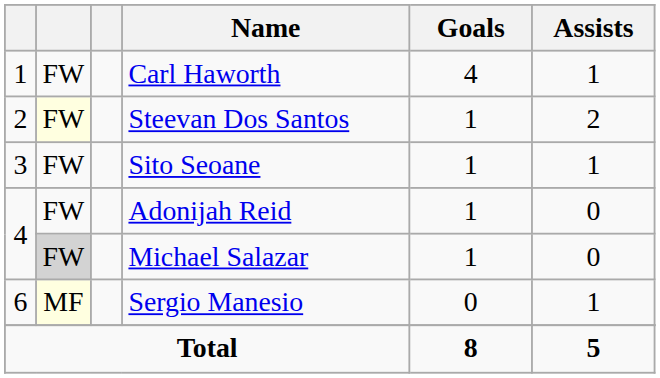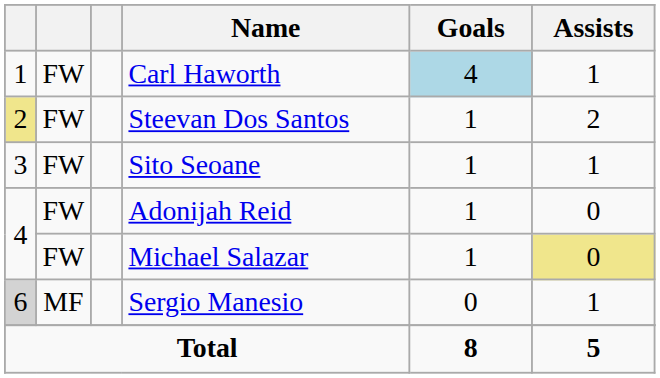(471, 73) no background -> (471, 73) lightblue background
(21, 119) no background -> (21, 119) khaki background
(63, 119) lightyellow background -> (63, 119) no background
(63, 256) lightgrey background -> (63, 256) no background
(593, 256) no background -> (593, 256) khaki background
(21, 302) no background -> (21, 302) lightgrey background
(63, 302) lightyellow background -> (63, 302) no background
